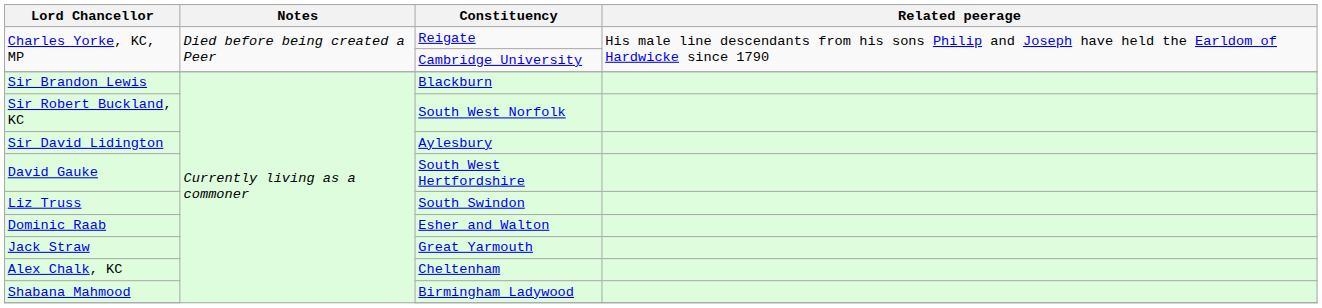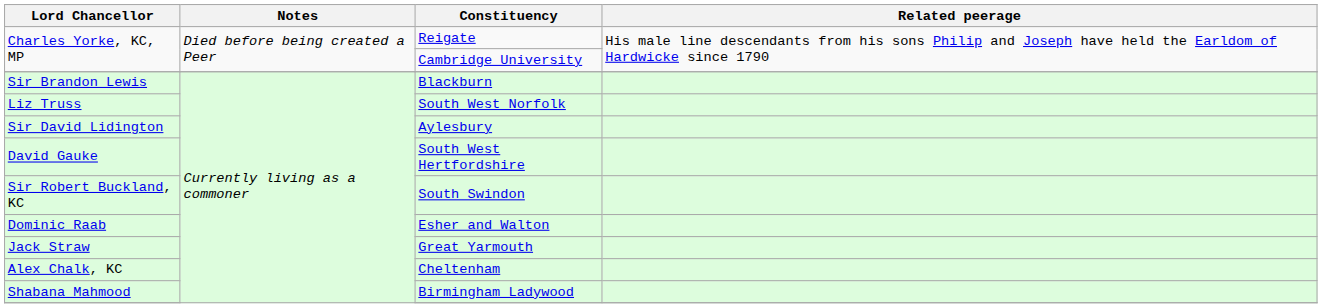(90, 113) Sir Robert Buckland, KC -> (45, 105) Liz Truss
(45, 203) Liz Truss -> (90, 195) Sir Robert Buckland, KC
